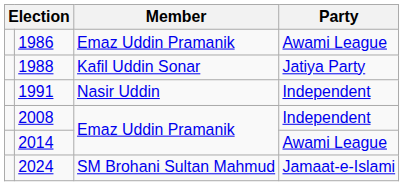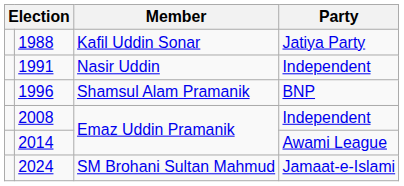- row: (36, 42)
+ row: (36, 92)
